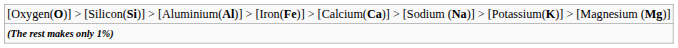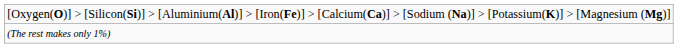(60, 33) bold -> (59, 34) normal
